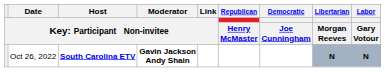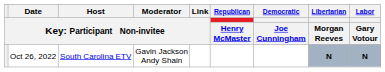(98, 56) bold -> (96, 56) normal
(168, 56) bold -> (162, 56) normal
